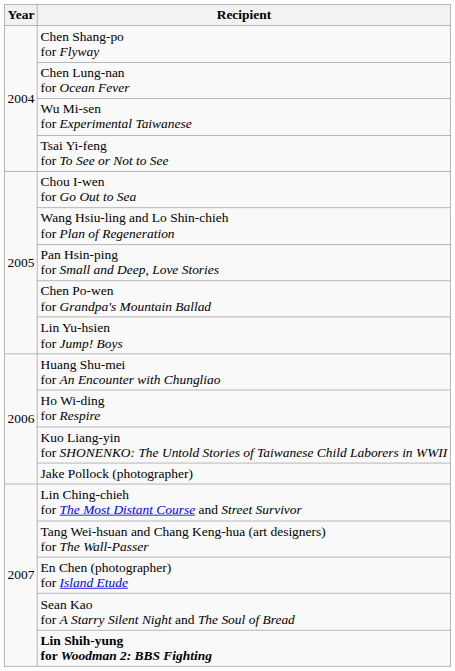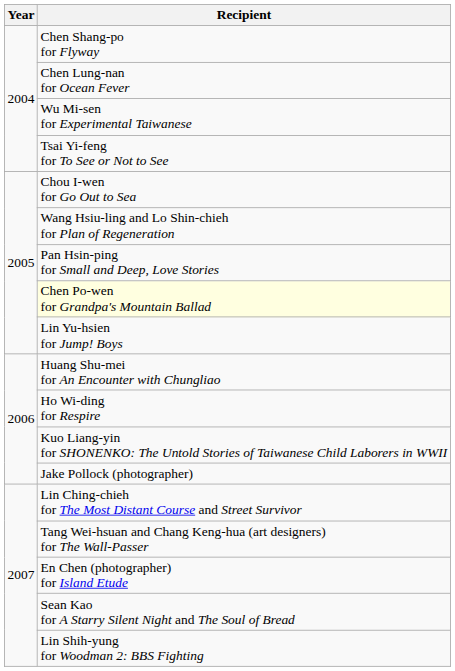(126, 299) no background -> (126, 299) lightyellow background
(126, 648) bold -> (122, 648) normal
